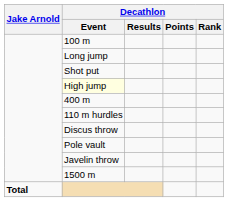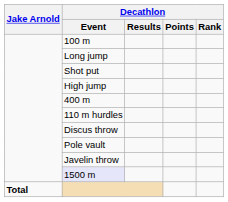(85, 86) lightyellow background -> (85, 86) no background
(80, 175) no background -> (80, 175) lavender background
